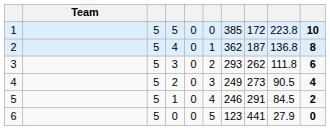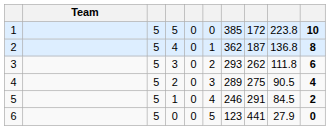(233, 82) 249 -> (233, 82) 289
(256, 82) 273 -> (256, 82) 275
